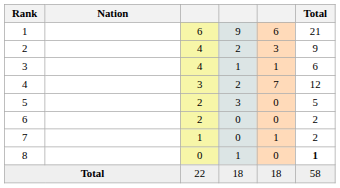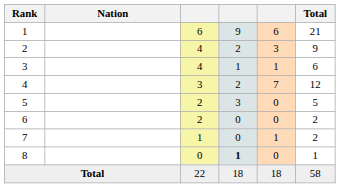(238, 156) normal -> (238, 156) bold
(315, 156) bold -> (315, 156) normal
